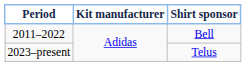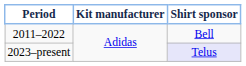(204, 52) no background -> (204, 52) lavender background
